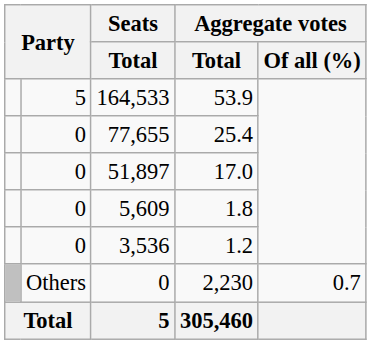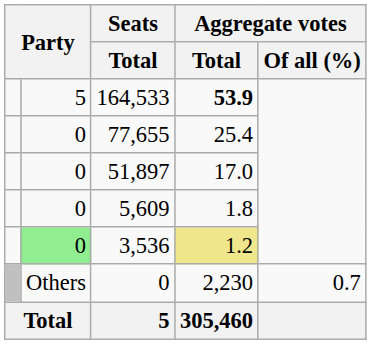(233, 97) normal -> (233, 97) bold
(80, 245) no background -> (80, 245) lightgreen background
(239, 245) no background -> (239, 245) khaki background
